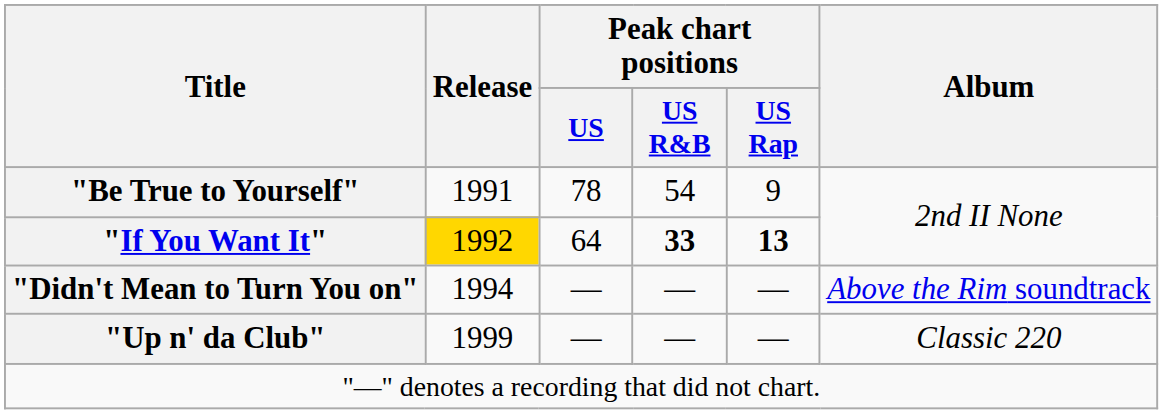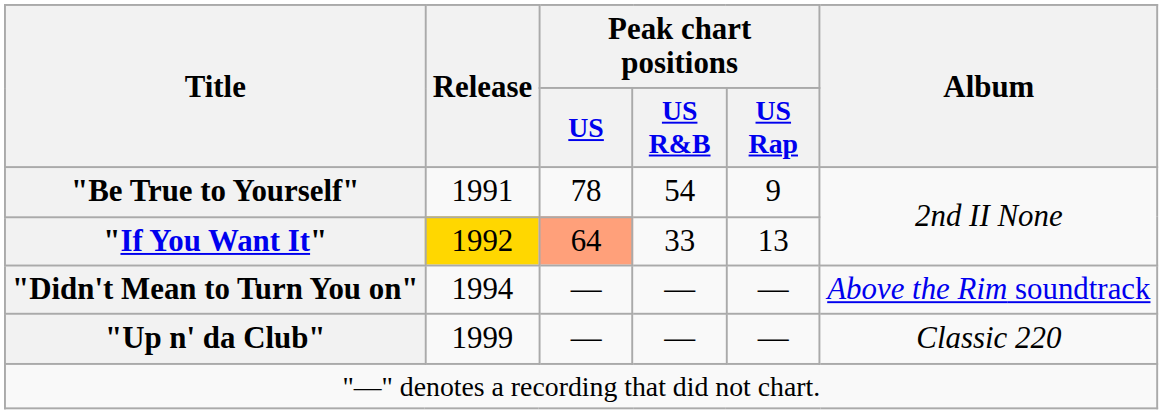(586, 240) no background -> (586, 240) lightsalmon background
(680, 240) bold -> (680, 240) normal
(773, 240) bold -> (773, 240) normal
